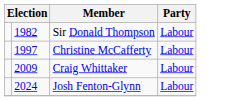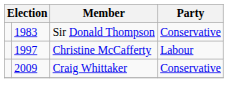(26, 31) 1982 -> (26, 31) 1983
(177, 31) Labour -> (191, 31) Conservative
(177, 68) Labour -> (191, 68) Conservative
- row: (97, 86)
